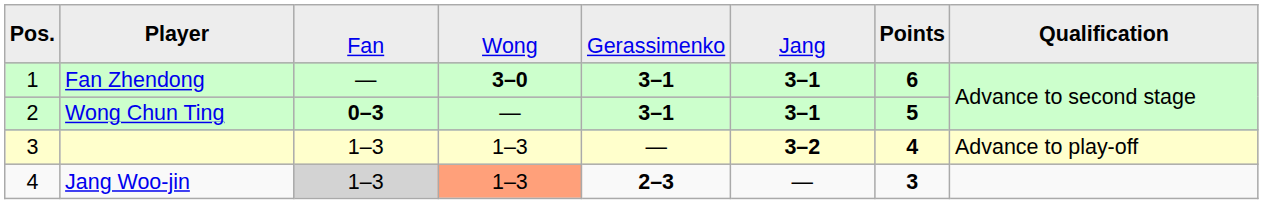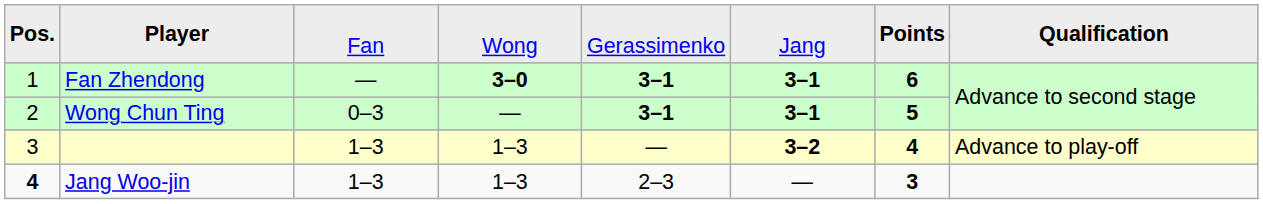(366, 114) bold -> (366, 114) normal
(32, 182) normal -> (32, 182) bold
(366, 182) lightgrey background -> (366, 182) no background
(510, 182) lightsalmon background -> (510, 182) no background
(656, 182) bold -> (656, 182) normal
